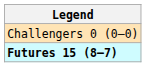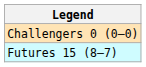(62, 52) bold -> (62, 52) normal
